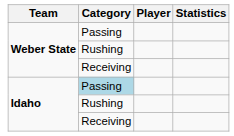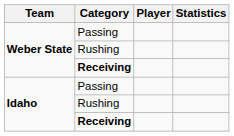(106, 67) normal -> (104, 67) bold
(102, 85) lightblue background -> (98, 85) no background
(106, 121) normal -> (104, 121) bold
